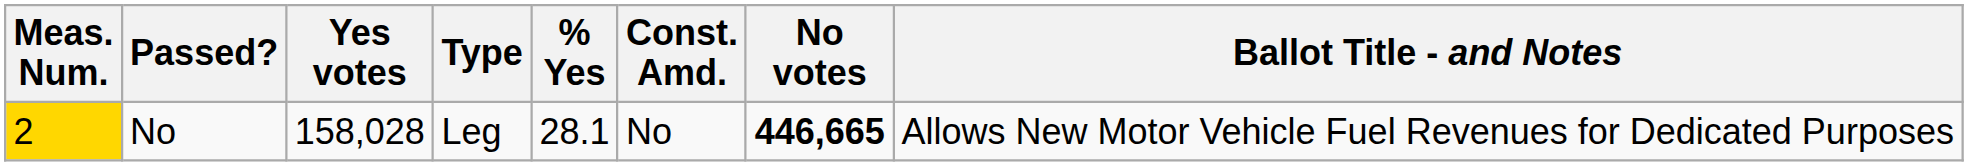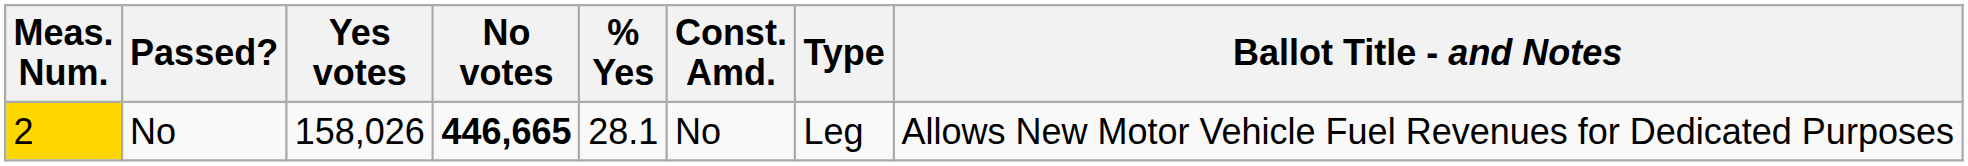columns swapped: (820, 53) <-> (482, 53)
(360, 130) 158,028 -> (360, 130) 158,026
